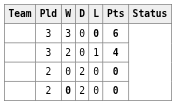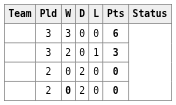(96, 33) bold -> (96, 33) normal
(116, 52) 4 -> (116, 52) 3
